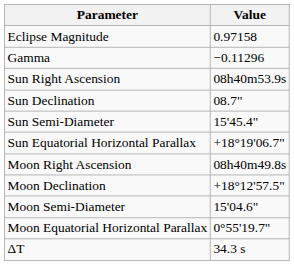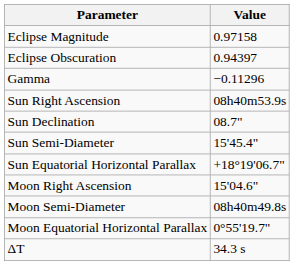+ row: (62, 57)
(250, 164) 08h40m49.8s -> (236, 185) 15'04.6"
- row: (57, 185)
(236, 206) 15'04.6" -> (250, 206) 08h40m49.8s
